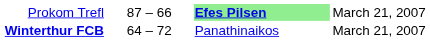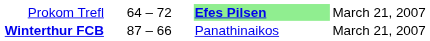(149, 12) 87 – 66 -> (149, 12) 64 – 72
(149, 30) 64 – 72 -> (149, 30) 87 – 66
